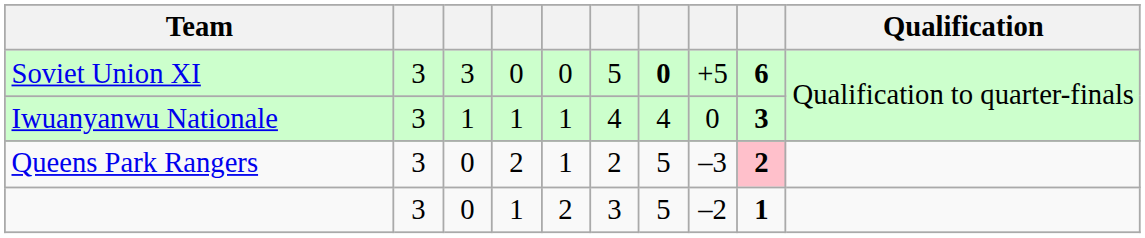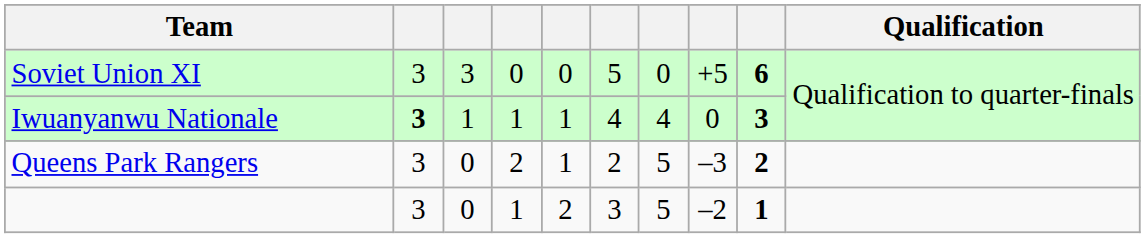(664, 72) bold -> (664, 72) normal
(418, 118) normal -> (418, 118) bold
(762, 163) pink background -> (762, 163) no background
